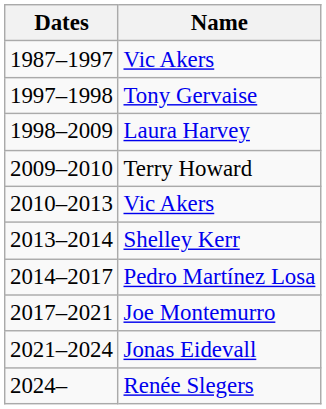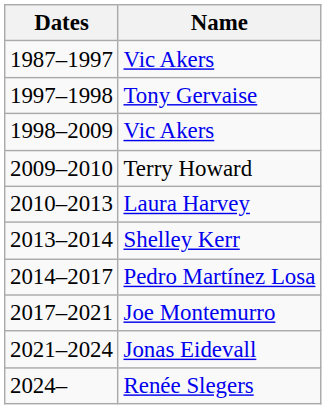(187, 131) Laura Harvey -> (169, 131) Vic Akers
(169, 204) Vic Akers -> (187, 204) Laura Harvey
